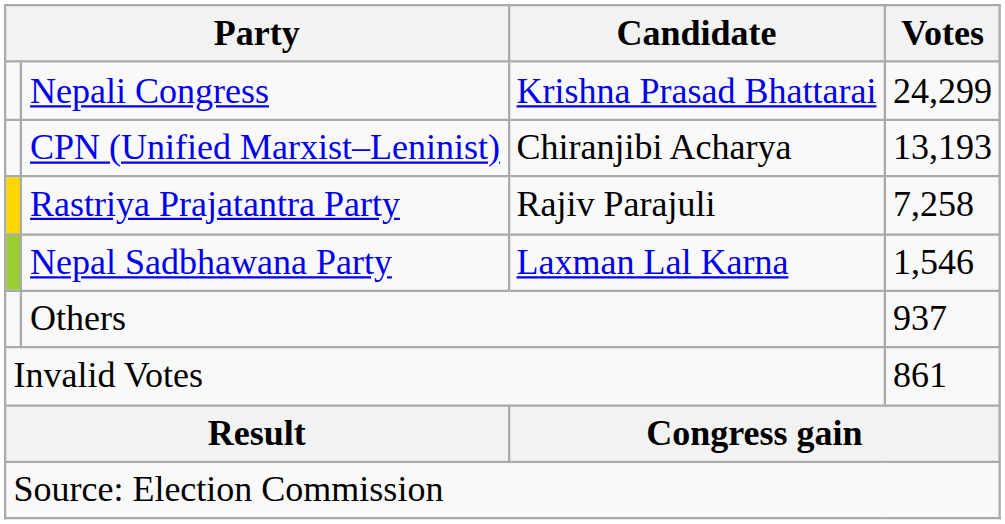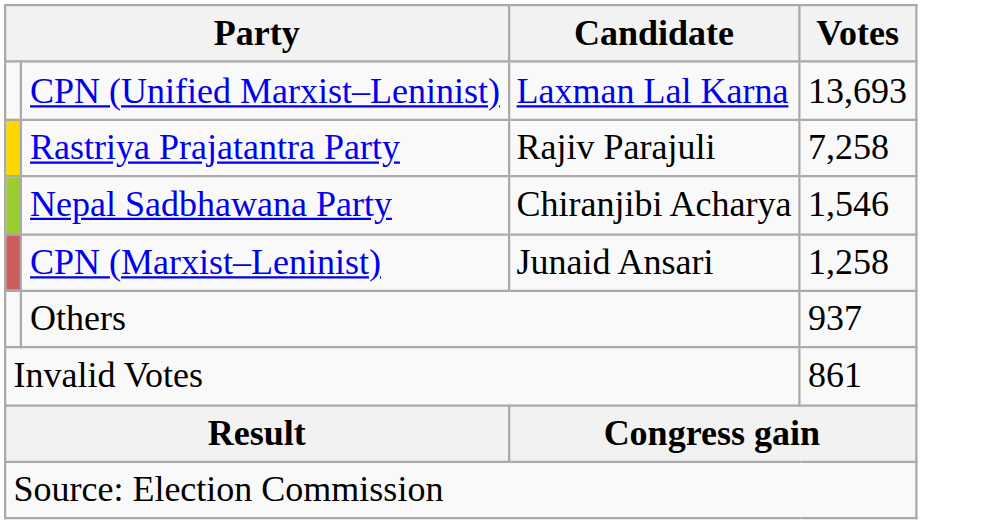- row: (149, 90)
(654, 147) Chiranjibi Acharya -> (653, 90) Laxman Lal Karna
(943, 147) 13,193 -> (858, 90) 13,693
(653, 261) Laxman Lal Karna -> (654, 204) Chiranjibi Acharya
+ row: (206, 261)
